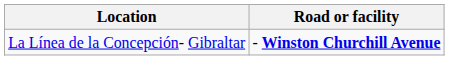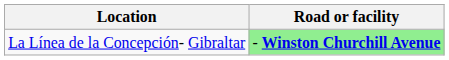(346, 42) no background -> (346, 42) lightgreen background
